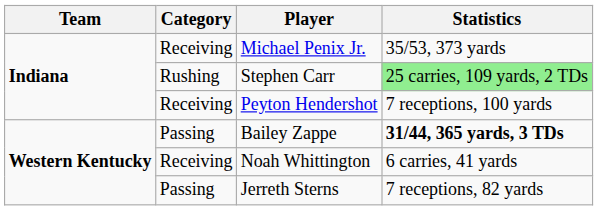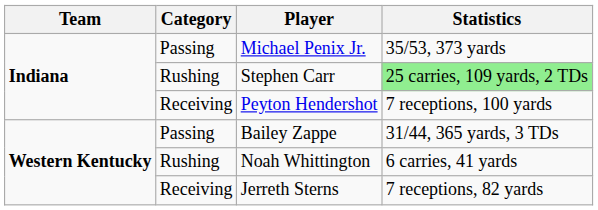(196, 48) Receiving -> (187, 48) Passing
(475, 133) bold -> (472, 133) normal
(196, 161) Receiving -> (190, 161) Rushing
(187, 190) Passing -> (196, 190) Receiving
